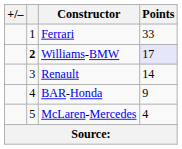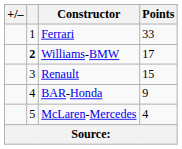(148, 54) lavender background -> (148, 54) no background
(148, 73) 14 -> (148, 73) 15
